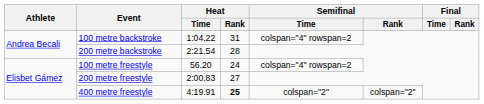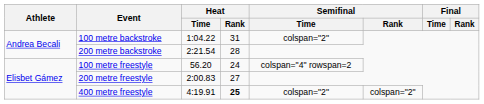(306, 38) colspan="4" rowspan=2 -> (306, 38) colspan="2"
